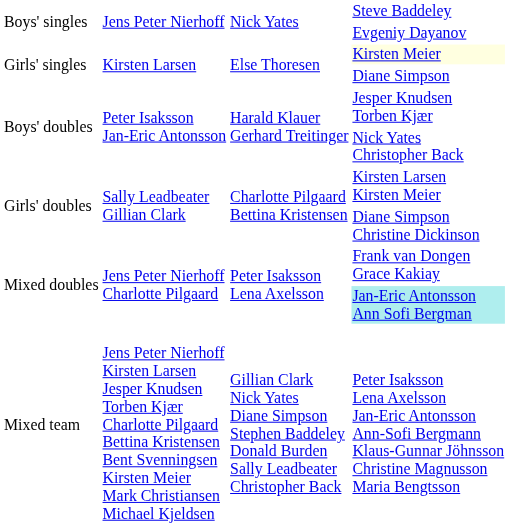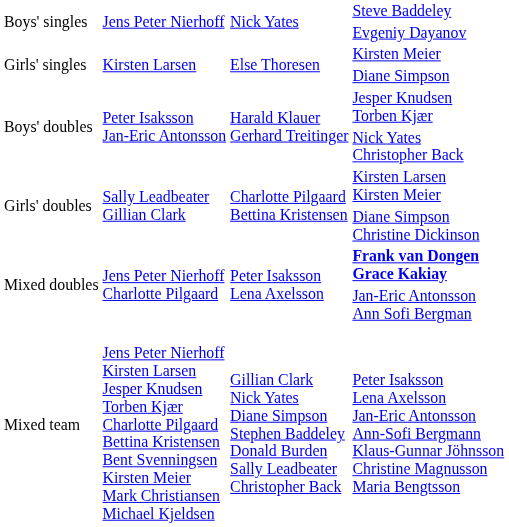(397, 54) lightyellow background -> (397, 54) no background
(411, 265) normal -> (416, 265) bold
(414, 304) paleturquoise background -> (414, 304) no background
